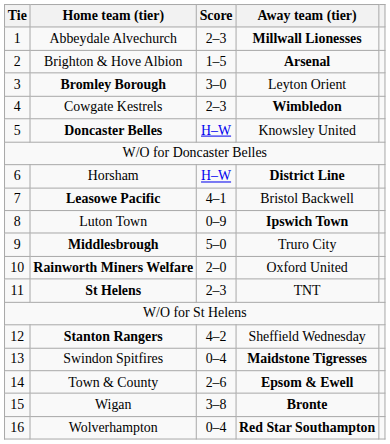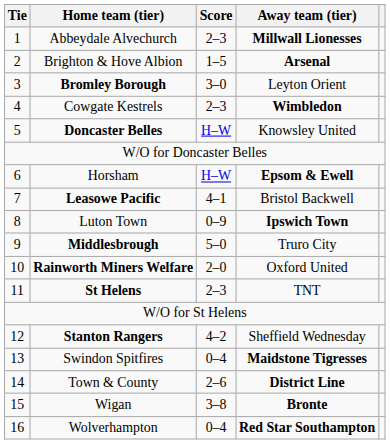(307, 175) District Line -> (307, 175) Epsom & Ewell
(307, 381) Epsom & Ewell -> (307, 381) District Line
